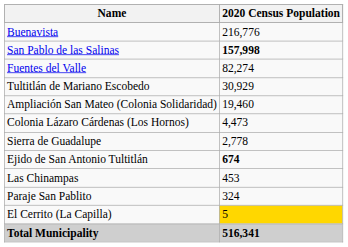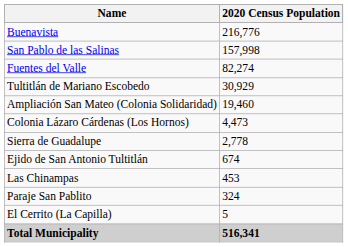(241, 50) bold -> (241, 50) normal
(231, 159) bold -> (231, 159) normal
(225, 214) gold background -> (225, 214) no background
